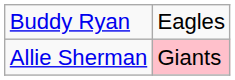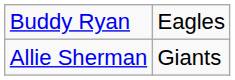(189, 57) pink background -> (189, 57) no background
